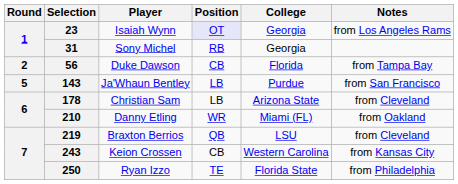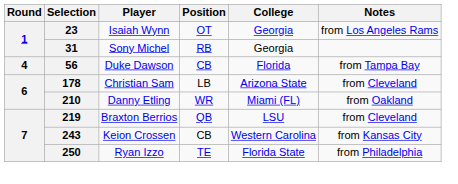(217, 30) lavender background -> (204, 30) no background
(24, 65) 2 -> (24, 65) 4
- row: (71, 83)
